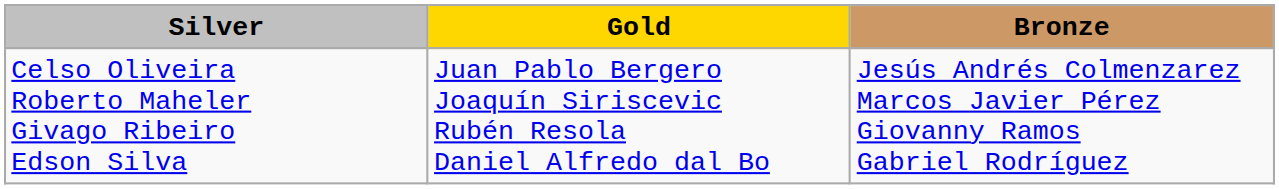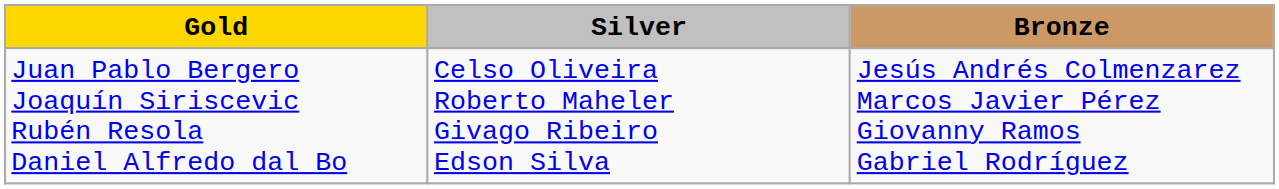columns swapped: (639, 27) <-> (216, 27)
